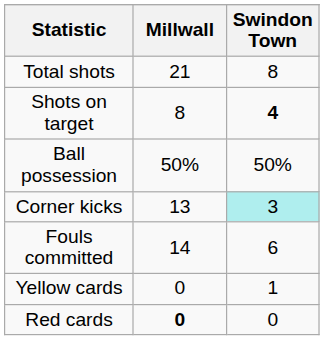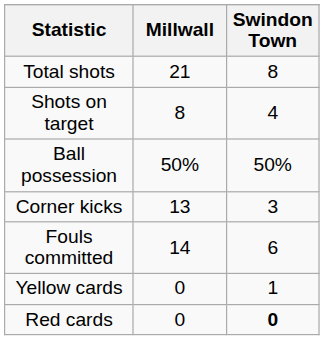(273, 113) bold -> (273, 113) normal
(273, 206) paleturquoise background -> (273, 206) no background
(180, 319) bold -> (180, 319) normal
(273, 319) normal -> (273, 319) bold
